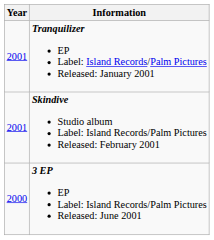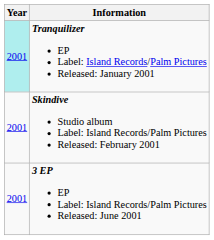(17, 56) no background -> (17, 56) paleturquoise background
(17, 198) 2000 -> (17, 198) 2001
